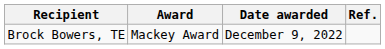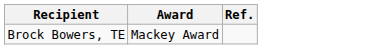- column: (284, 14)
